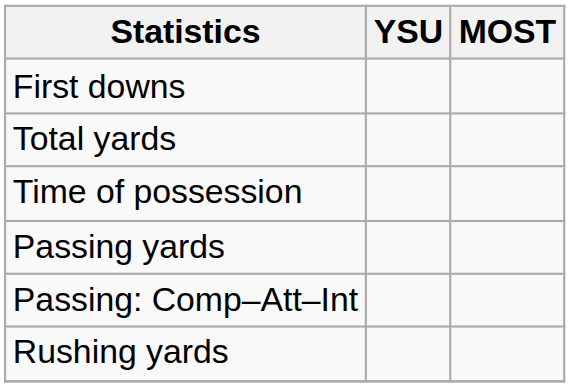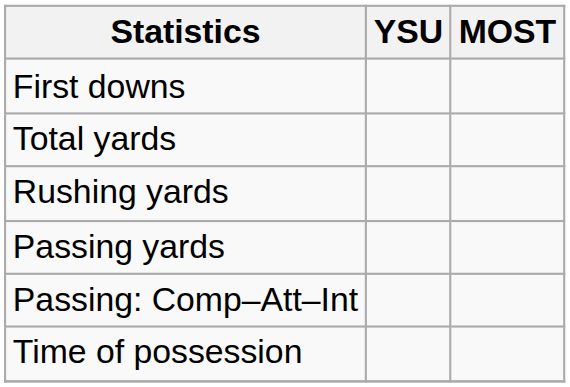rows swapped: (121, 353) <-> (158, 192)
